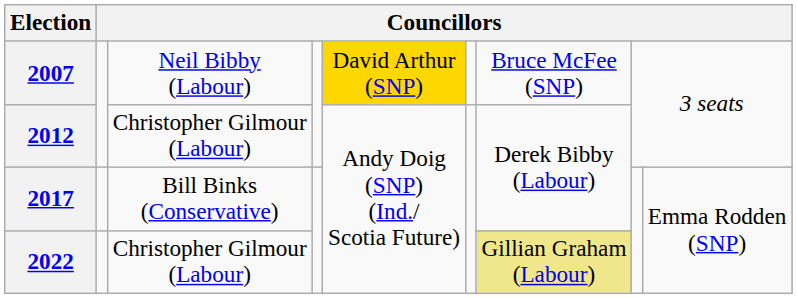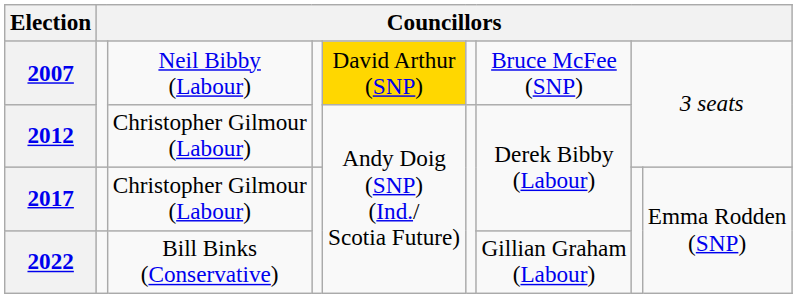(210, 198) Bill Binks (Conservative) -> (210, 198) Christopher Gilmour (Labour)
(210, 261) Christopher Gilmour (Labour) -> (210, 261) Bill Binks (Conservative)
(554, 261) khaki background -> (554, 261) no background
